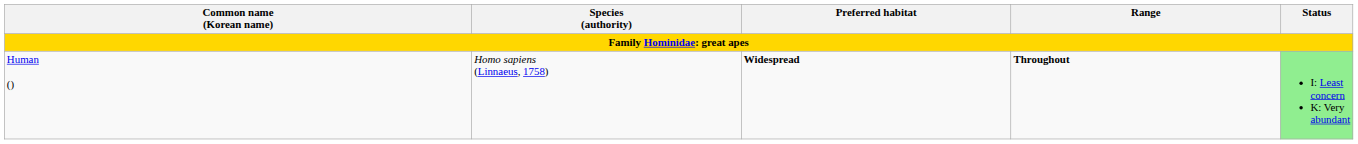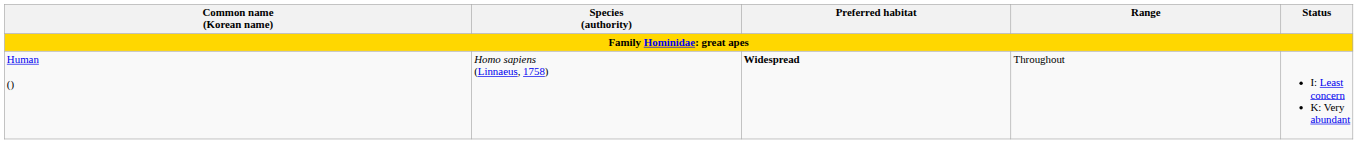(1042, 59) bold -> (1039, 59) normal
(1317, 101) lightgreen background -> (1317, 101) no background
